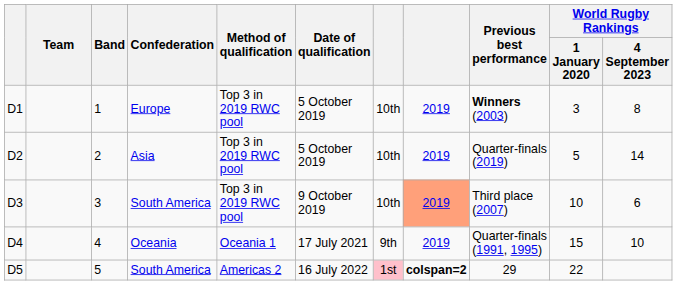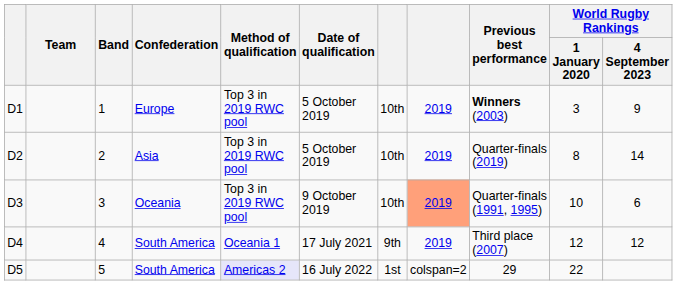(637, 108) 8 -> (637, 108) 9
(576, 156) 5 -> (576, 156) 8
(171, 203) South America -> (158, 203) Oceania
(503, 203) Third place (2007) -> (510, 203) Quarter-finals (1991, 1995)
(154, 243) Oceania -> (175, 243) South America
(510, 243) Quarter-finals (1991, 1995) -> (503, 243) Third place (2007)
(576, 243) 15 -> (576, 243) 12
(637, 243) 10 -> (637, 243) 12
(251, 270) no background -> (255, 270) lavender background
(388, 270) pink background -> (392, 270) no background
(436, 270) bold -> (438, 270) normal
